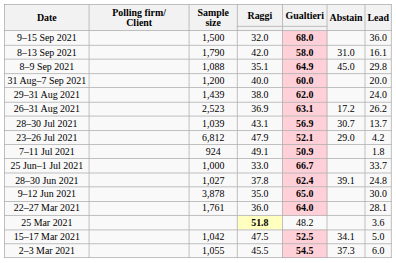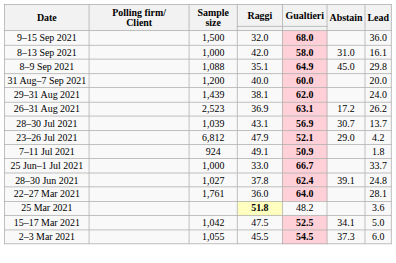(213, 52) 1,790 -> (213, 52) 1,000
(260, 94) 38.0 -> (260, 94) 38.1
- row: (47, 194)
